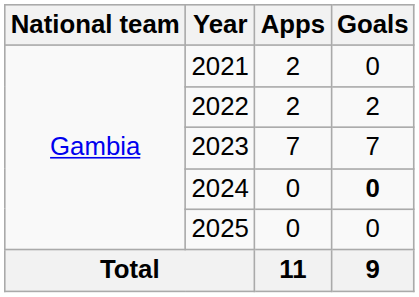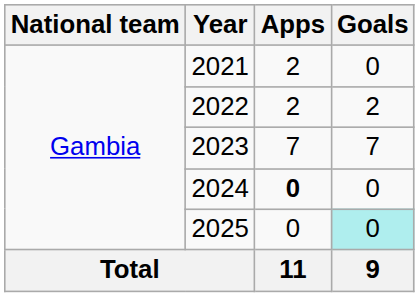(293, 188) normal -> (293, 188) bold
(373, 188) bold -> (373, 188) normal
(373, 229) no background -> (373, 229) paleturquoise background
